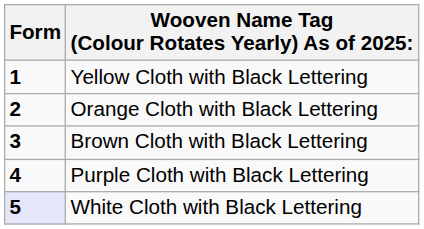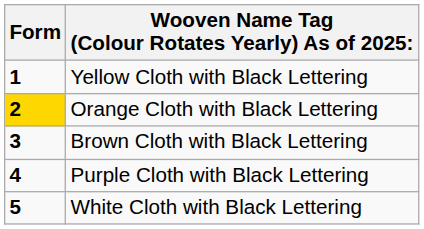(15, 109) no background -> (15, 109) gold background
(15, 207) lavender background -> (15, 207) no background
